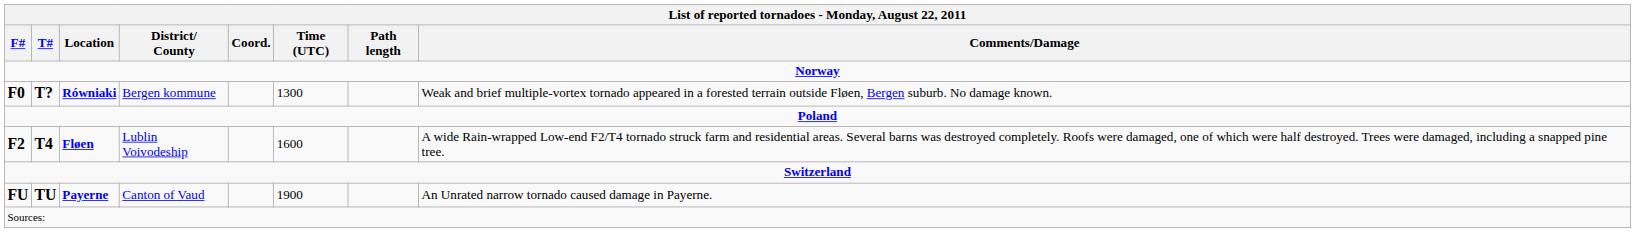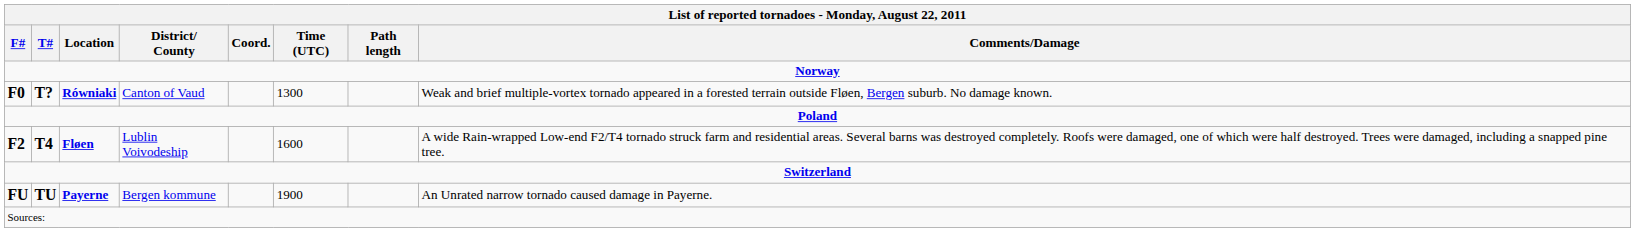(169, 93) Bergen kommune -> (163, 93) Canton of Vaud
(163, 194) Canton of Vaud -> (169, 194) Bergen kommune
